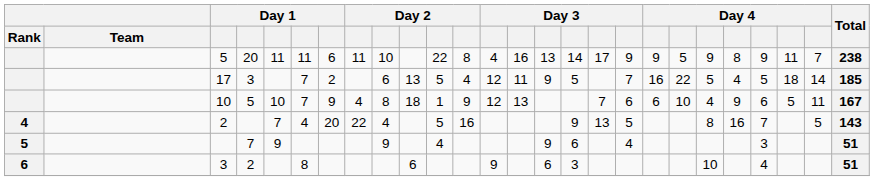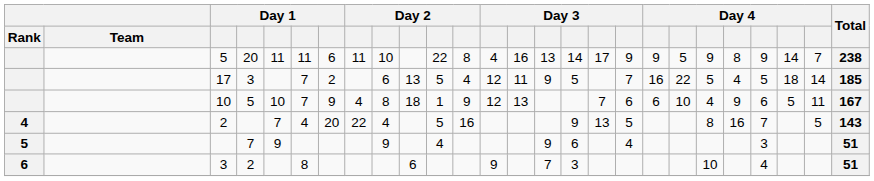(791, 58) 11 -> (791, 58) 14
(548, 165) 6 -> (548, 165) 7
